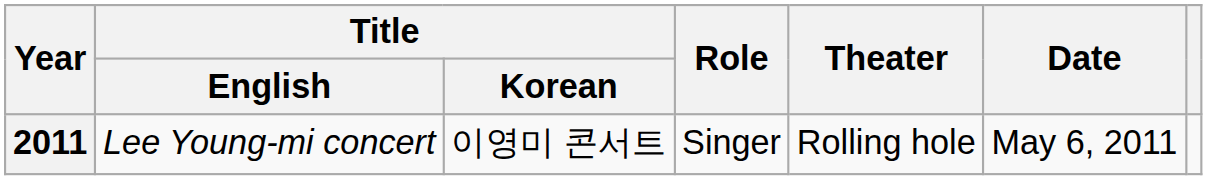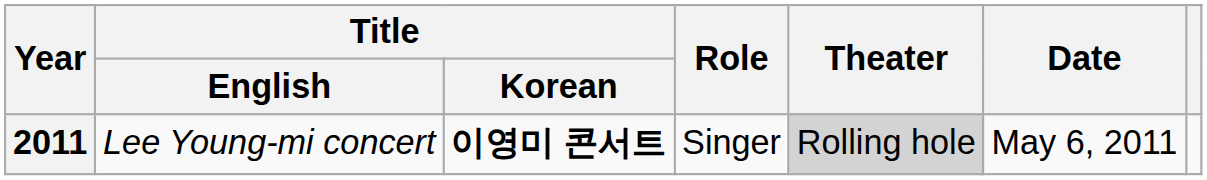(559, 142) normal -> (559, 142) bold
(886, 143) no background -> (886, 143) lightgrey background
